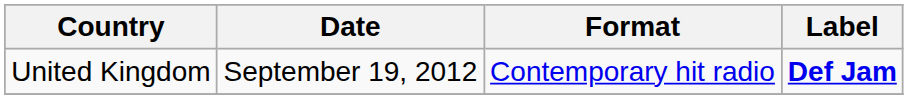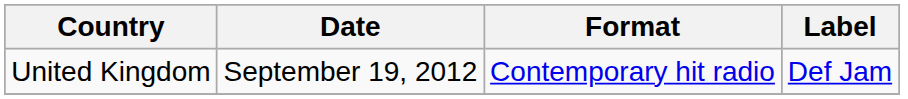(842, 71) bold -> (840, 71) normal
